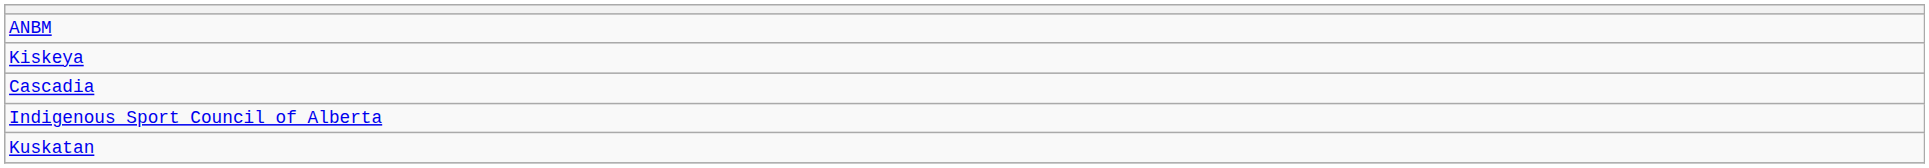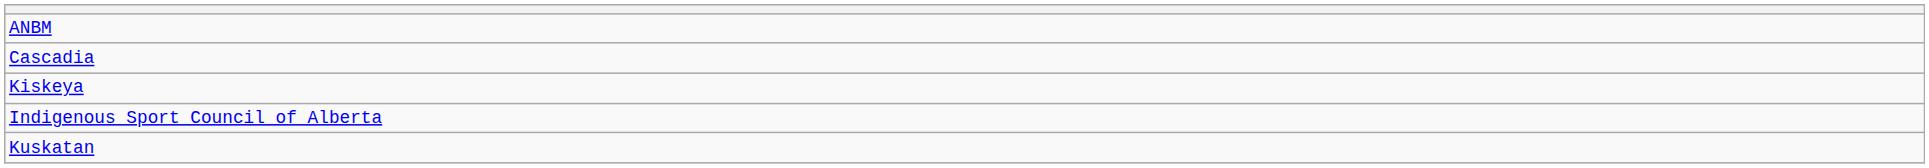(46, 58) Kiskeya -> (52, 58) Cascadia
(52, 88) Cascadia -> (46, 88) Kiskeya
